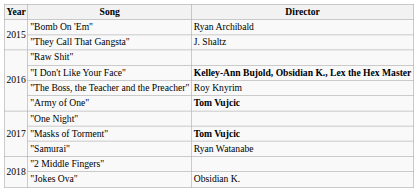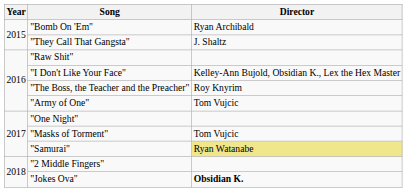(303, 73) bold -> (297, 73) normal
(217, 103) bold -> (216, 103) normal
(217, 133) bold -> (216, 133) normal
(224, 149) no background -> (224, 149) khaki background
(217, 179) normal -> (219, 179) bold
